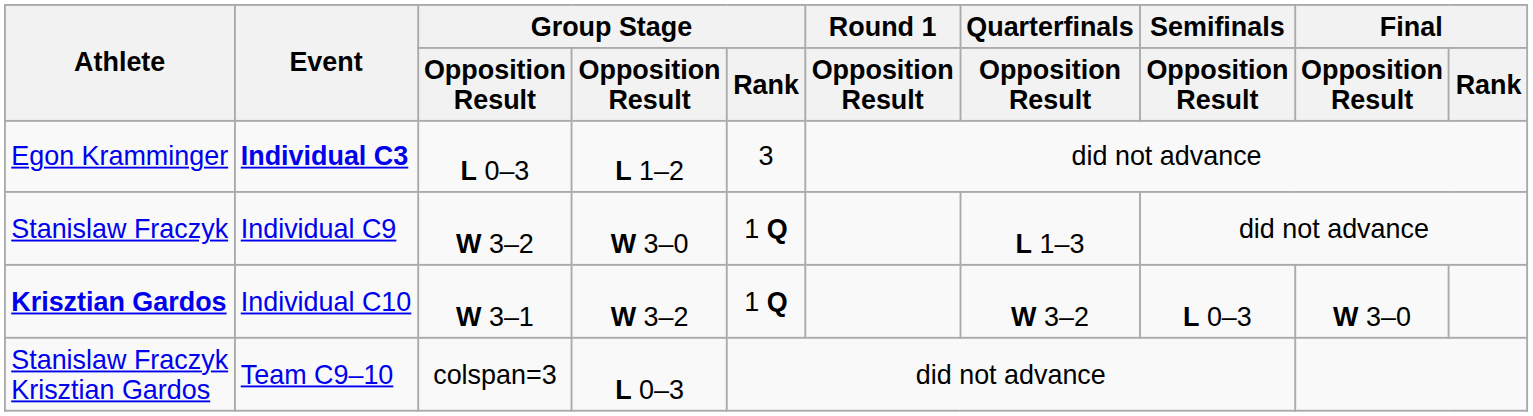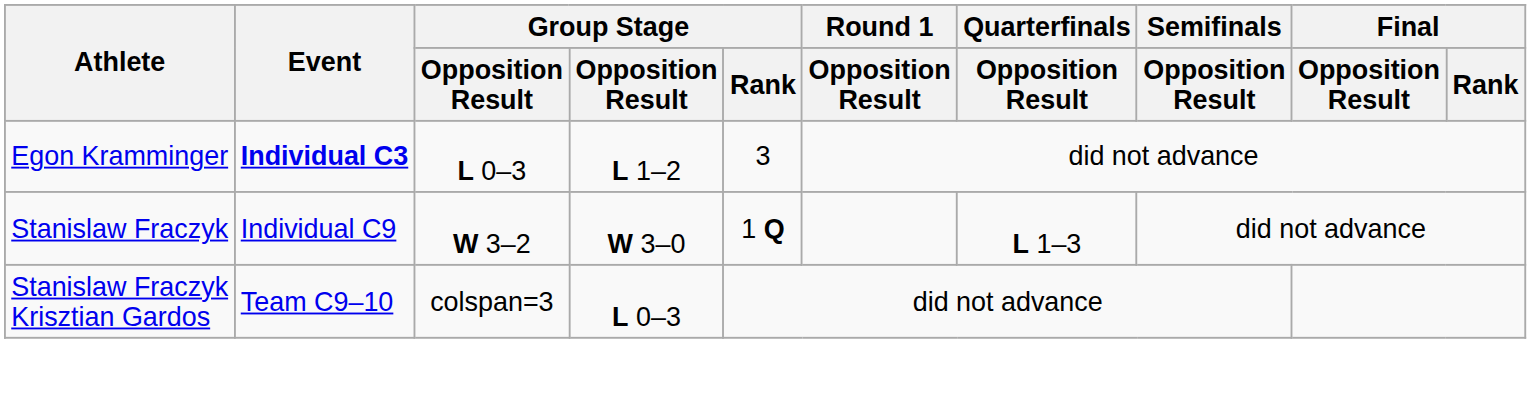- row: (119, 301)
